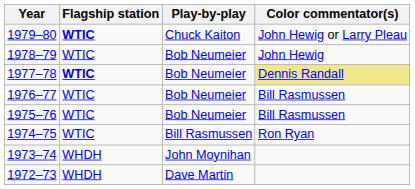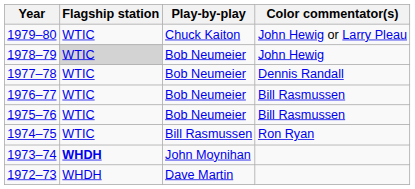(78, 34) bold -> (78, 34) normal
(78, 54) no background -> (78, 54) lightgrey background
(78, 74) bold -> (78, 74) normal
(301, 74) khaki background -> (301, 74) no background
(82, 154) normal -> (82, 154) bold
